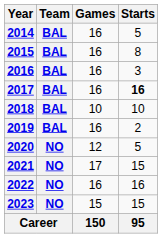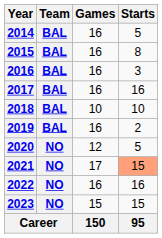(138, 90) bold -> (138, 90) normal
(138, 166) no background -> (138, 166) lightsalmon background
